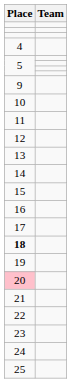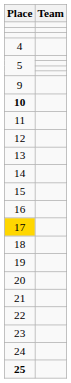(20, 102) normal -> (20, 102) bold
(20, 227) no background -> (20, 227) gold background
(20, 244) bold -> (20, 244) normal
(20, 280) pink background -> (20, 280) no background
(20, 369) normal -> (20, 369) bold
